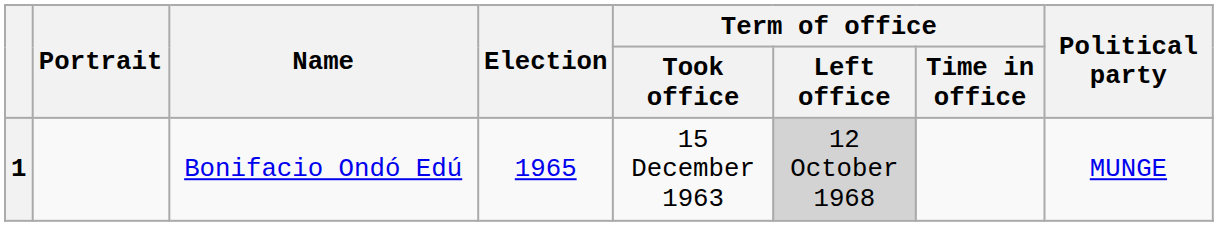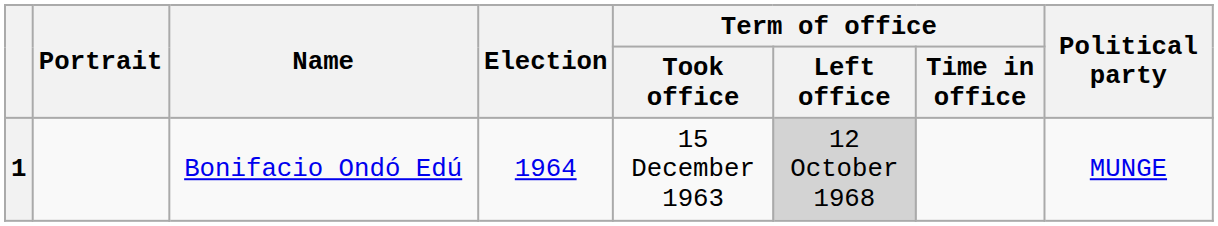(546, 169) 1965 -> (546, 169) 1964
